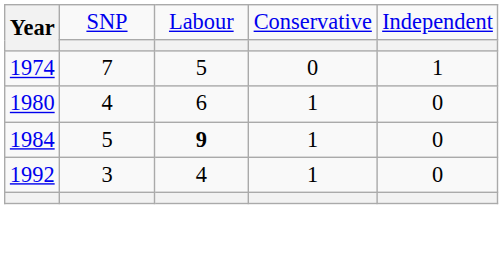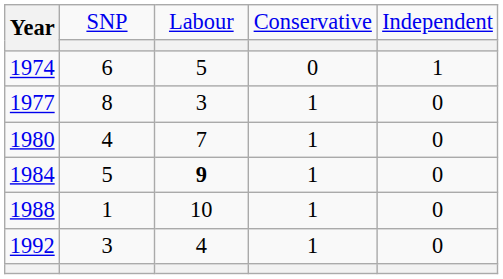(107, 68) 7 -> (107, 68) 6
+ row: (32, 103)
(201, 103) 6 -> (201, 139) 7
+ row: (32, 210)
